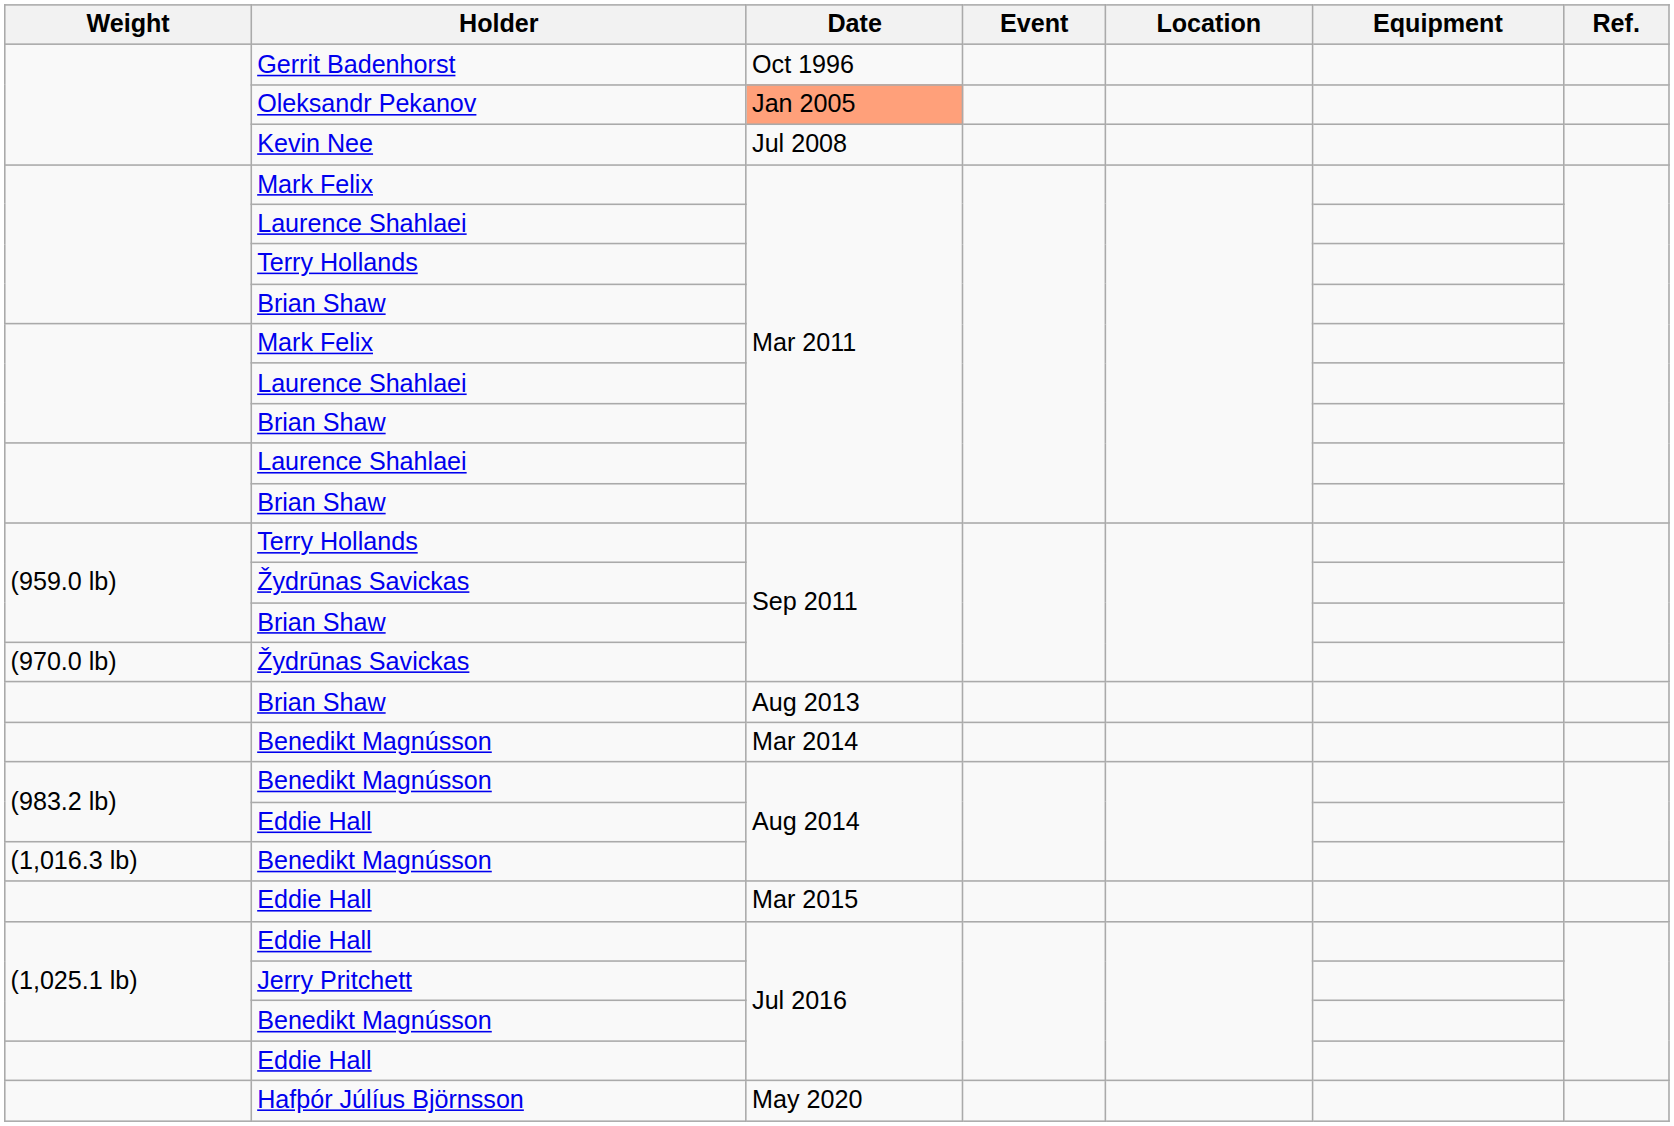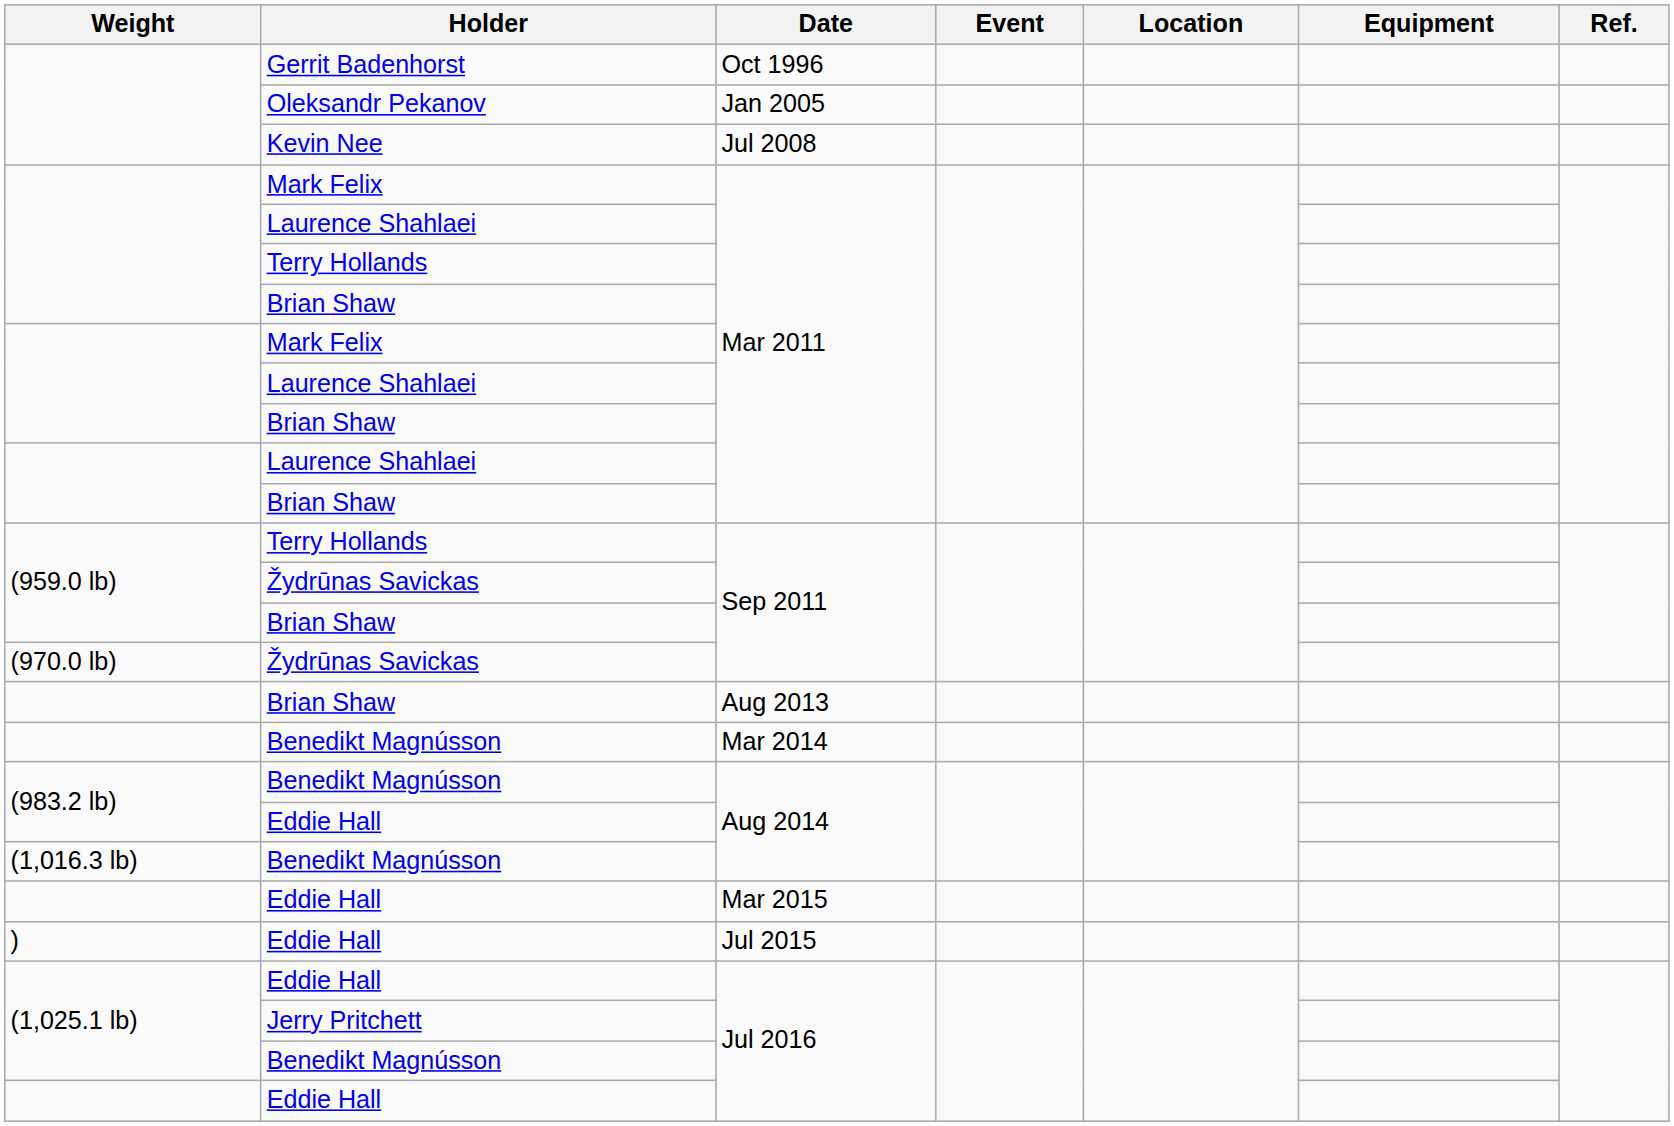(804, 104) lightsalmon background -> (773, 104) no background
+ row: (15, 940)
- row: (128, 1100)
